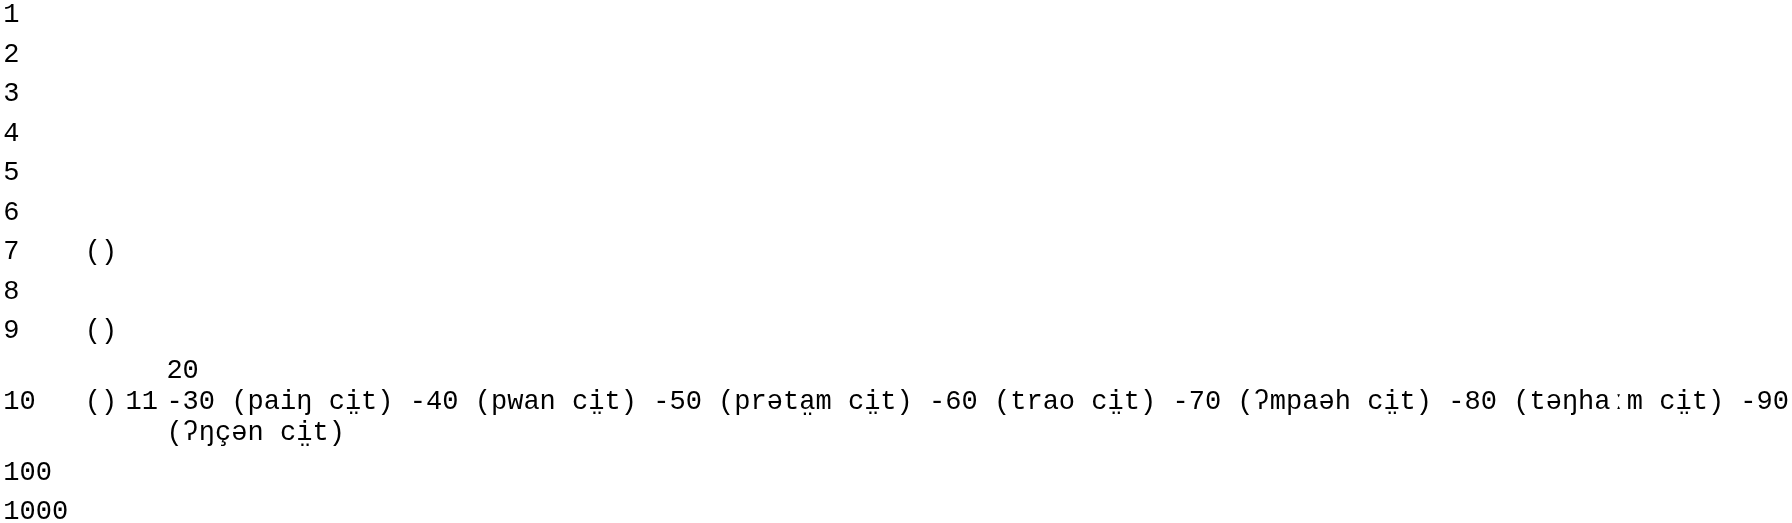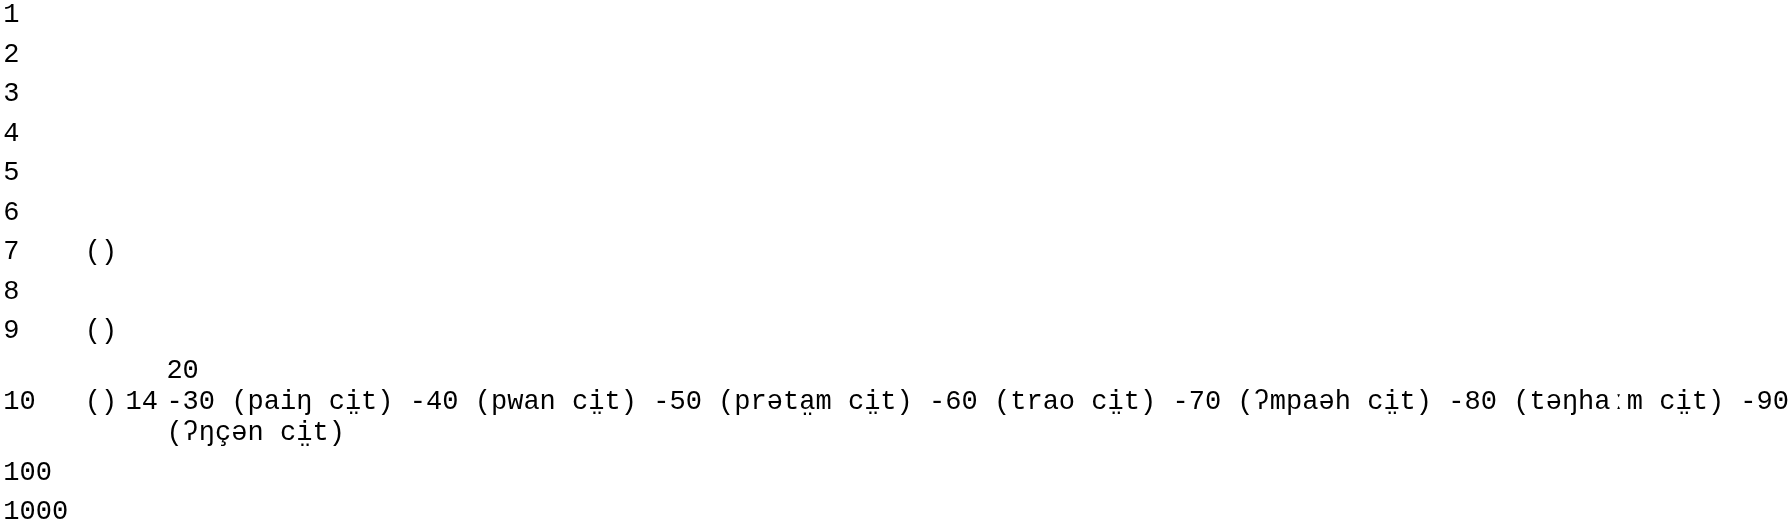(142, 402) 11 -> (142, 402) 14
